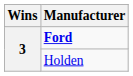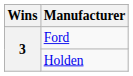(58, 38) bold -> (56, 38) normal
